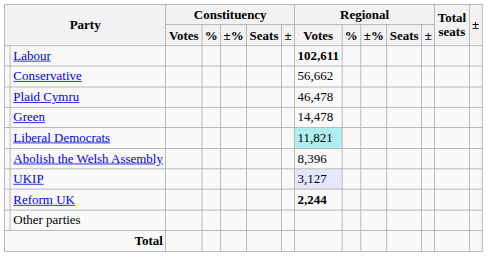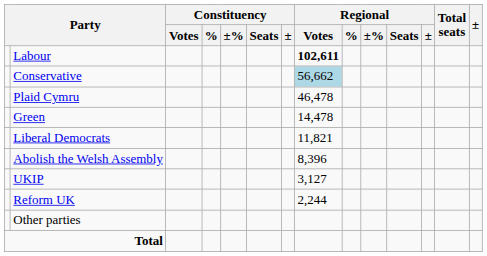(315, 76) no background -> (315, 76) lightblue background
(315, 138) paleturquoise background -> (315, 138) no background
(312, 179) lavender background -> (312, 179) no background
(312, 199) bold -> (312, 199) normal
